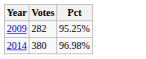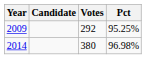+ column: (54, 12)
(39, 29) 282 -> (88, 29) 292
